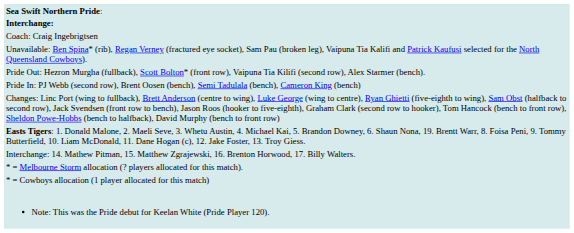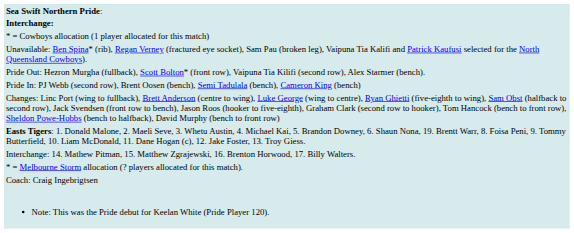(52, 36) Coach: Craig Ingebrigtsen -> (108, 36) * = Cowboys allocation (1 player allocated for this match)
(108, 180) * = Cowboys allocation (1 player allocated for this match) -> (52, 180) Coach: Craig Ingebrigtsen
